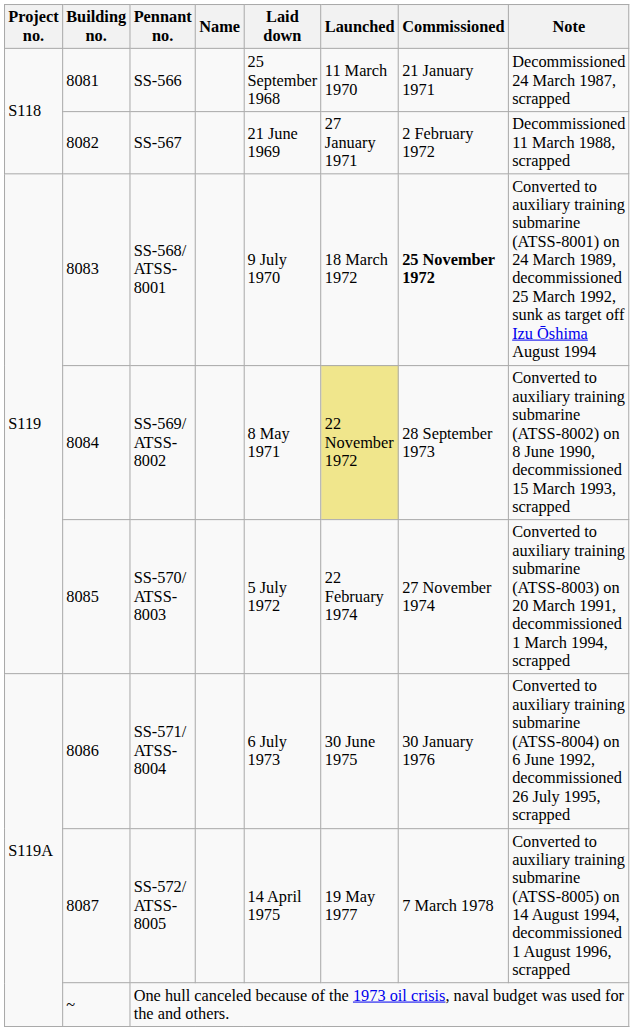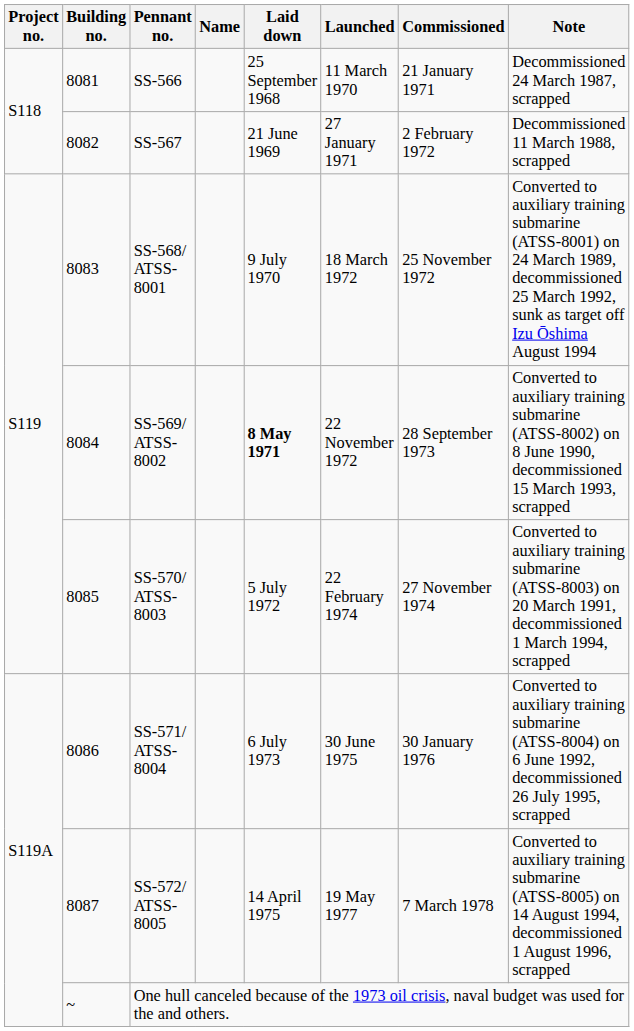(448, 269) bold -> (447, 269) normal
(269, 442) normal -> (269, 442) bold
(359, 442) khaki background -> (359, 442) no background
